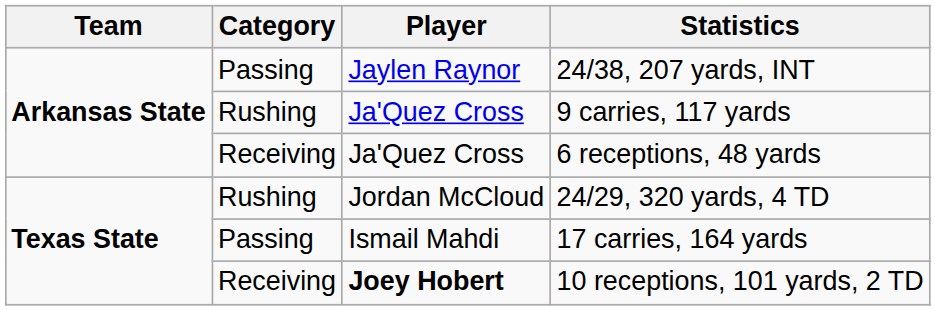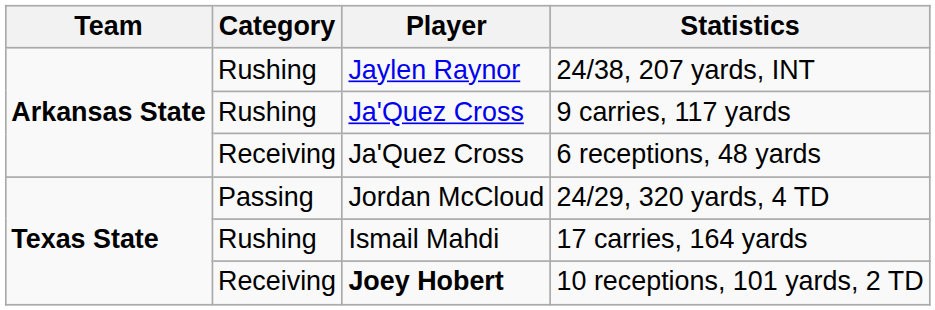(266, 69) Passing -> (267, 69) Rushing
(267, 197) Rushing -> (266, 197) Passing
(266, 239) Passing -> (267, 239) Rushing
